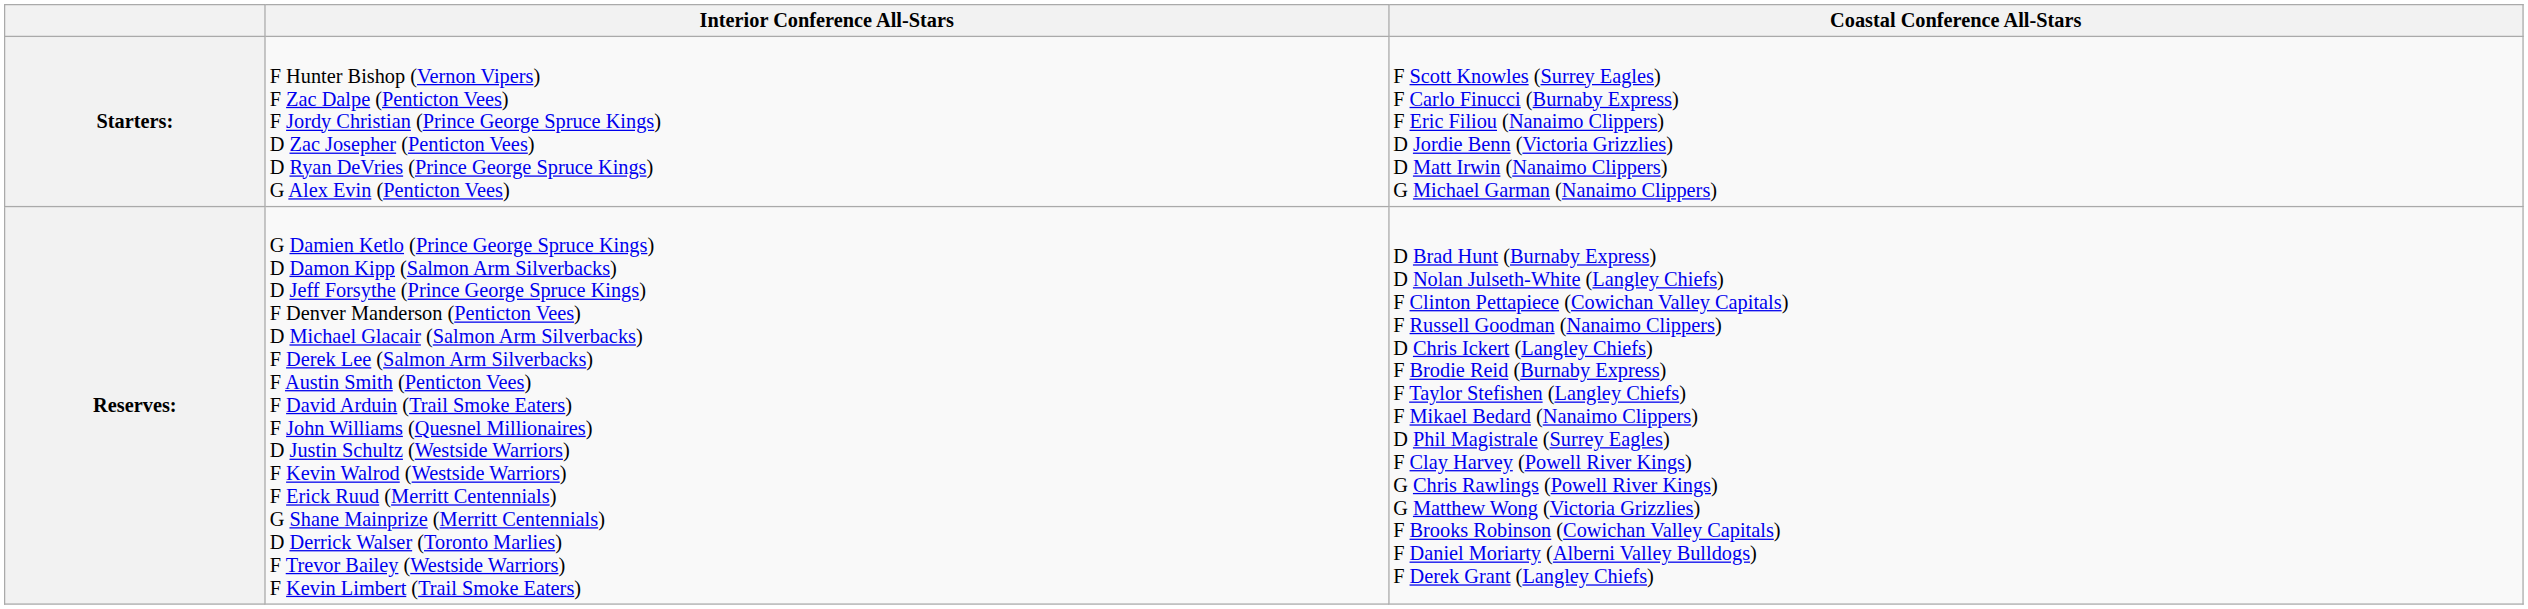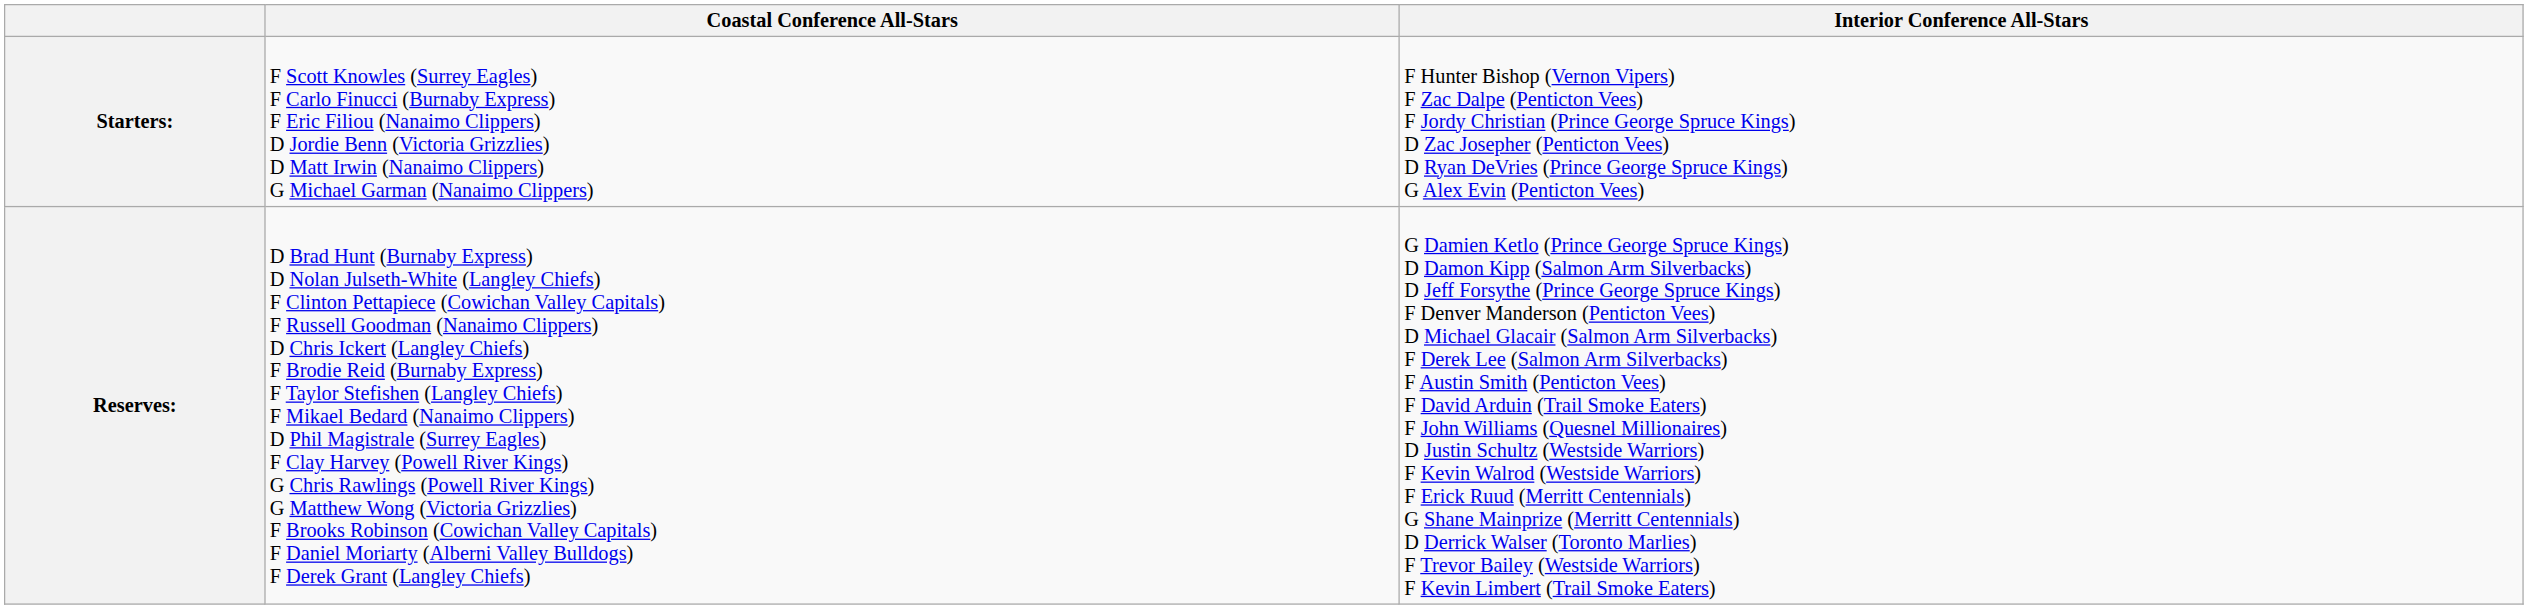columns swapped: (1956, 20) <-> (827, 20)
